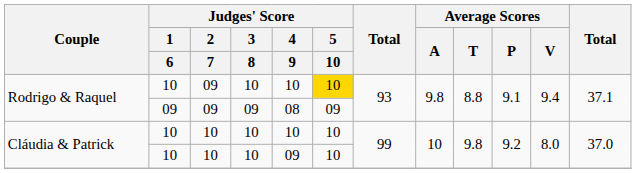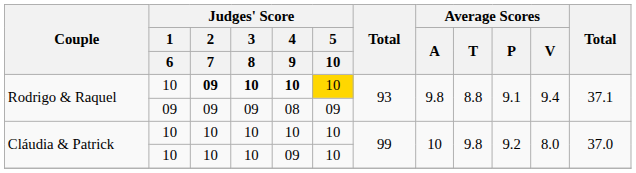(210, 86) normal -> (210, 86) bold
(251, 86) normal -> (251, 86) bold
(292, 86) normal -> (292, 86) bold
